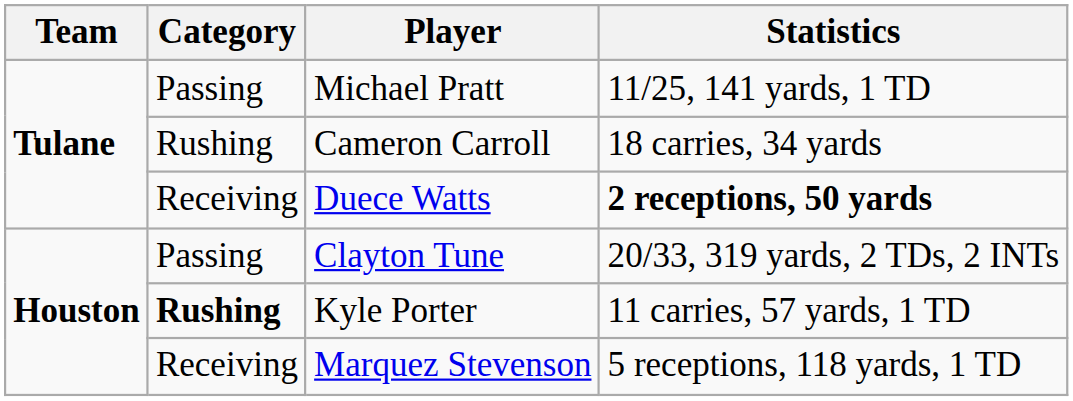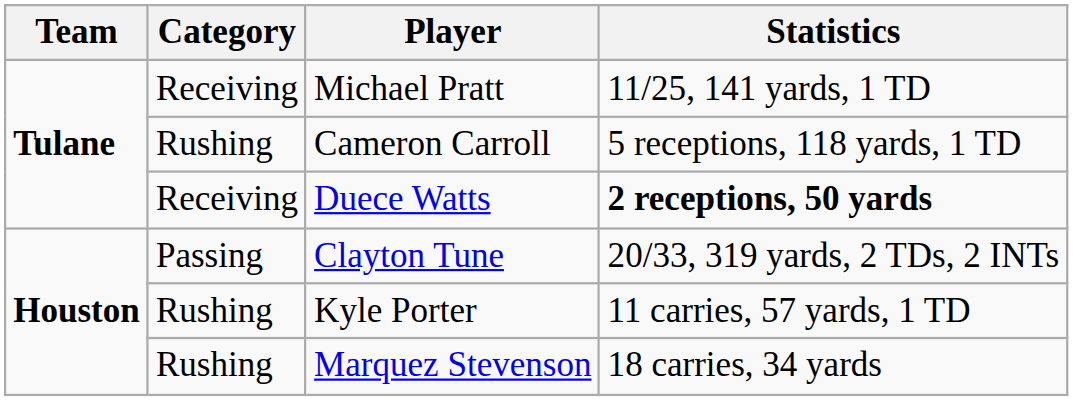(209, 87) Passing -> (227, 87) Receiving
(745, 143) 18 carries, 34 yards -> (814, 143) 5 receptions, 118 yards, 1 TD
(218, 310) bold -> (214, 310) normal
(227, 365) Receiving -> (214, 365) Rushing
(814, 365) 5 receptions, 118 yards, 1 TD -> (745, 365) 18 carries, 34 yards
